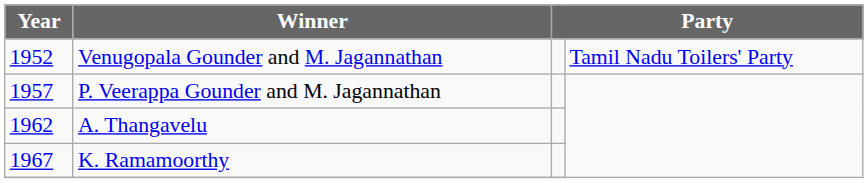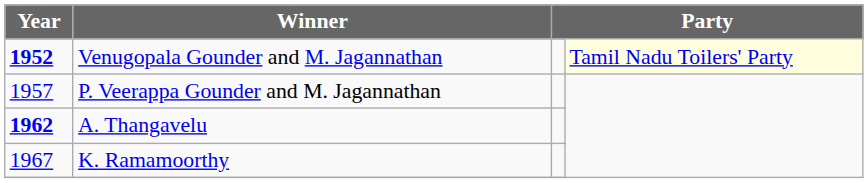(31, 56) normal -> (31, 56) bold
(681, 56) no background -> (681, 56) lightyellow background
(31, 125) normal -> (31, 125) bold
